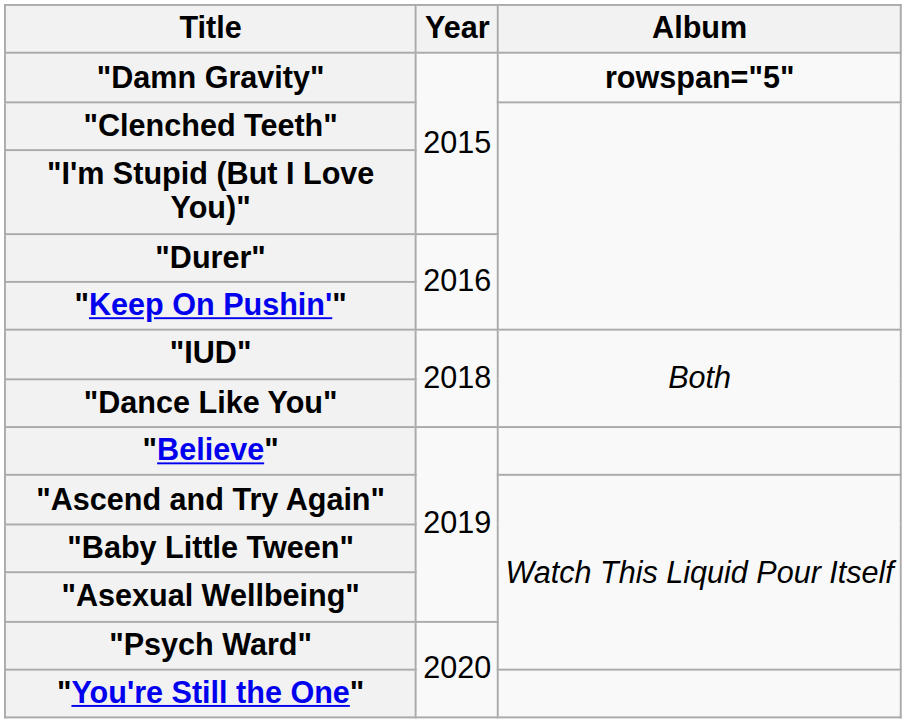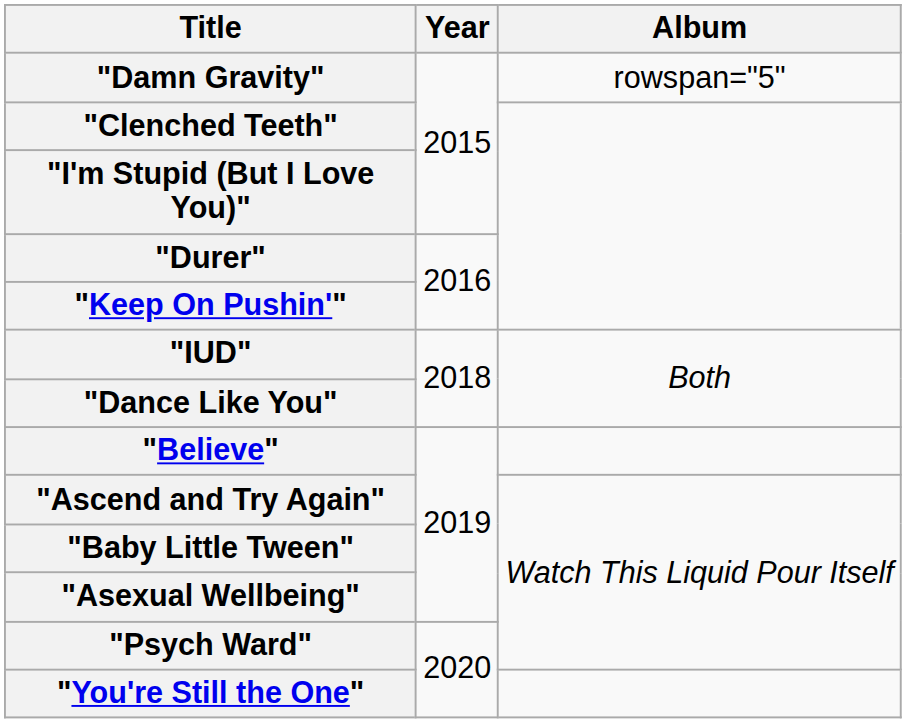(700, 77) bold -> (700, 77) normal
